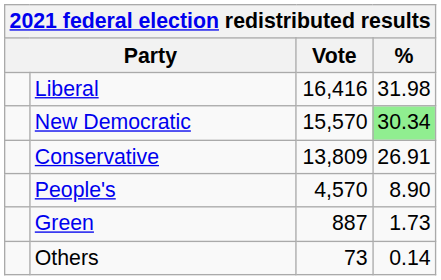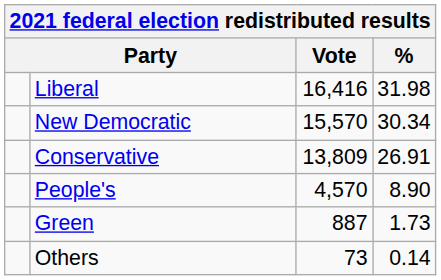(404, 122) lightgreen background -> (404, 122) no background
